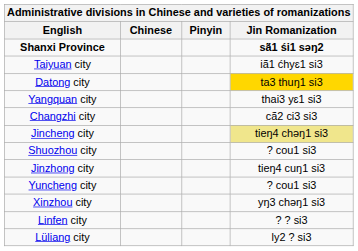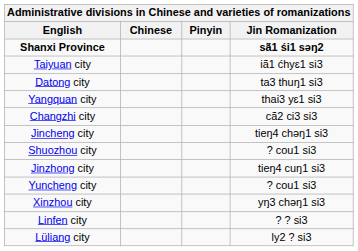(292, 82) gold background -> (292, 82) no background
(292, 133) khaki background -> (292, 133) no background
